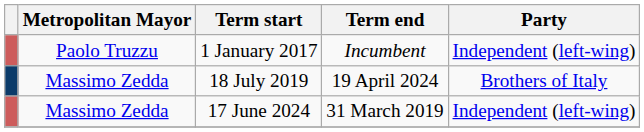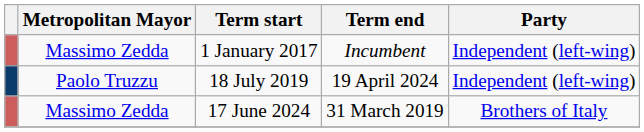(107, 50) Paolo Truzzu -> (107, 50) Massimo Zedda
(107, 80) Massimo Zedda -> (107, 80) Paolo Truzzu
(544, 80) Brothers of Italy -> (544, 80) Independent (left-wing)
(544, 111) Independent (left-wing) -> (544, 111) Brothers of Italy
